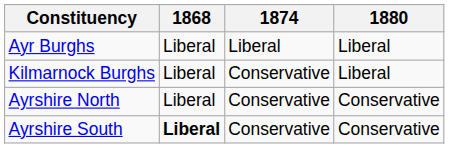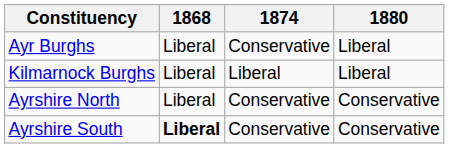(254, 45) Liberal -> (279, 45) Conservative
(279, 73) Conservative -> (254, 73) Liberal
